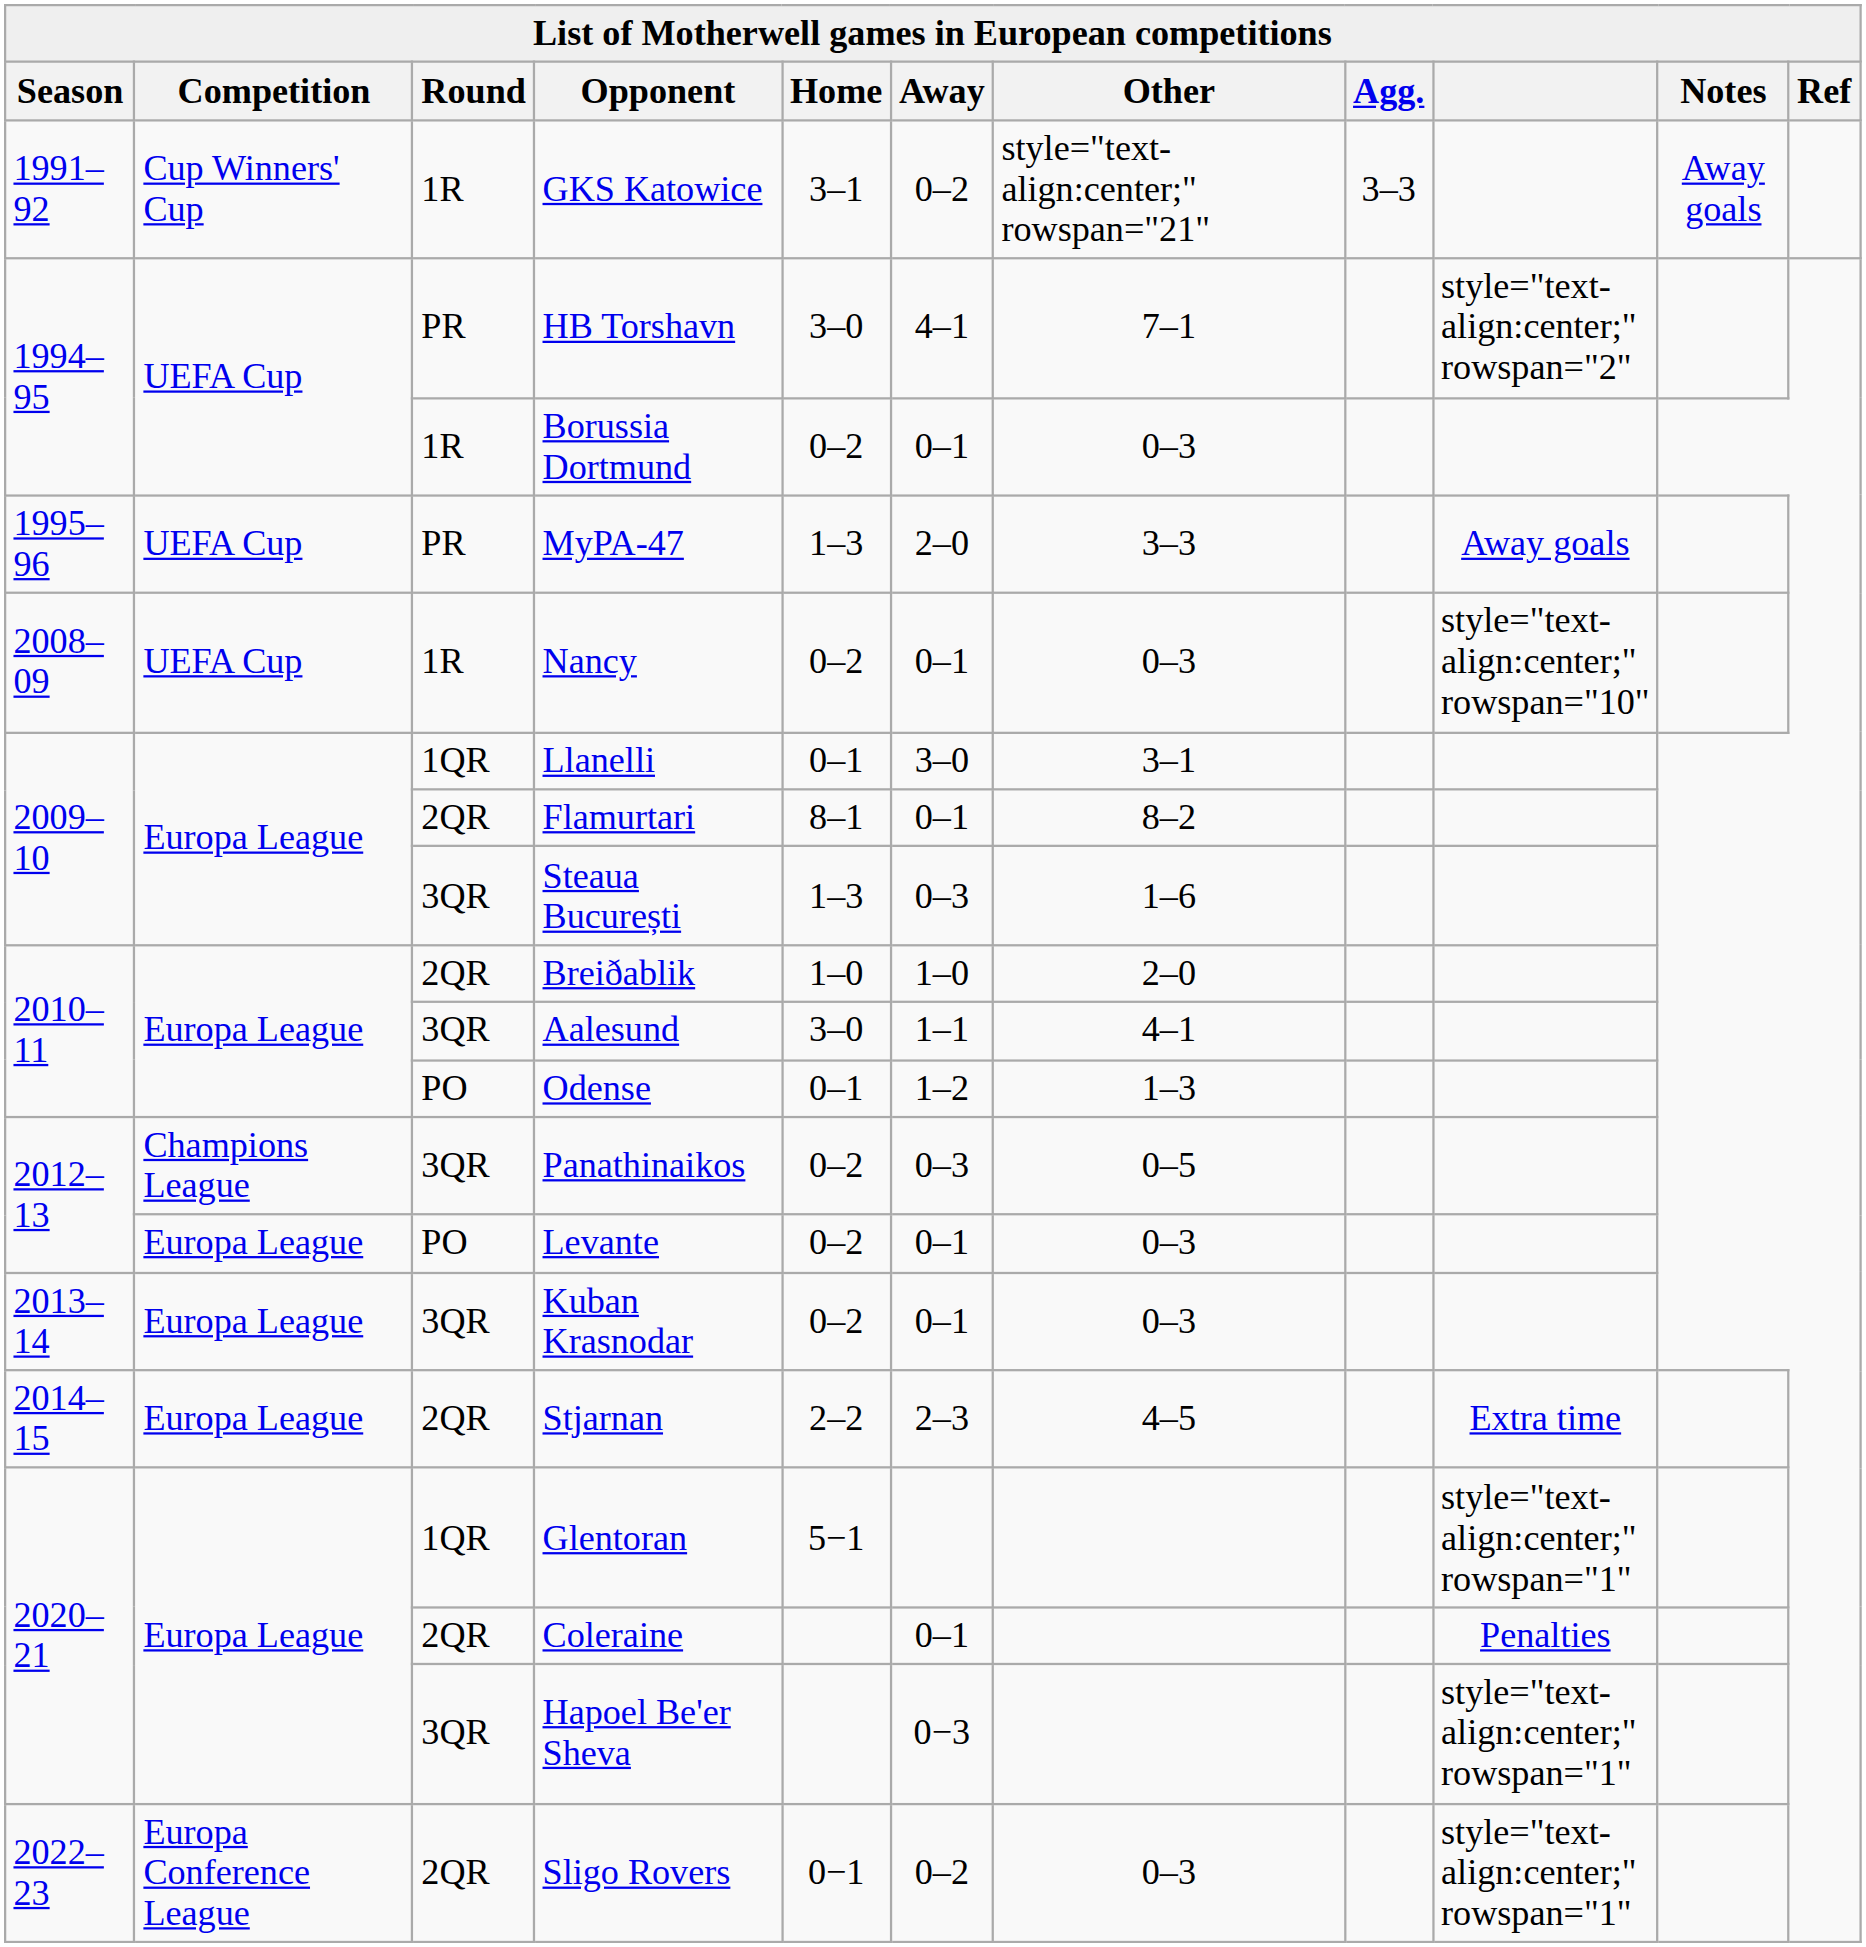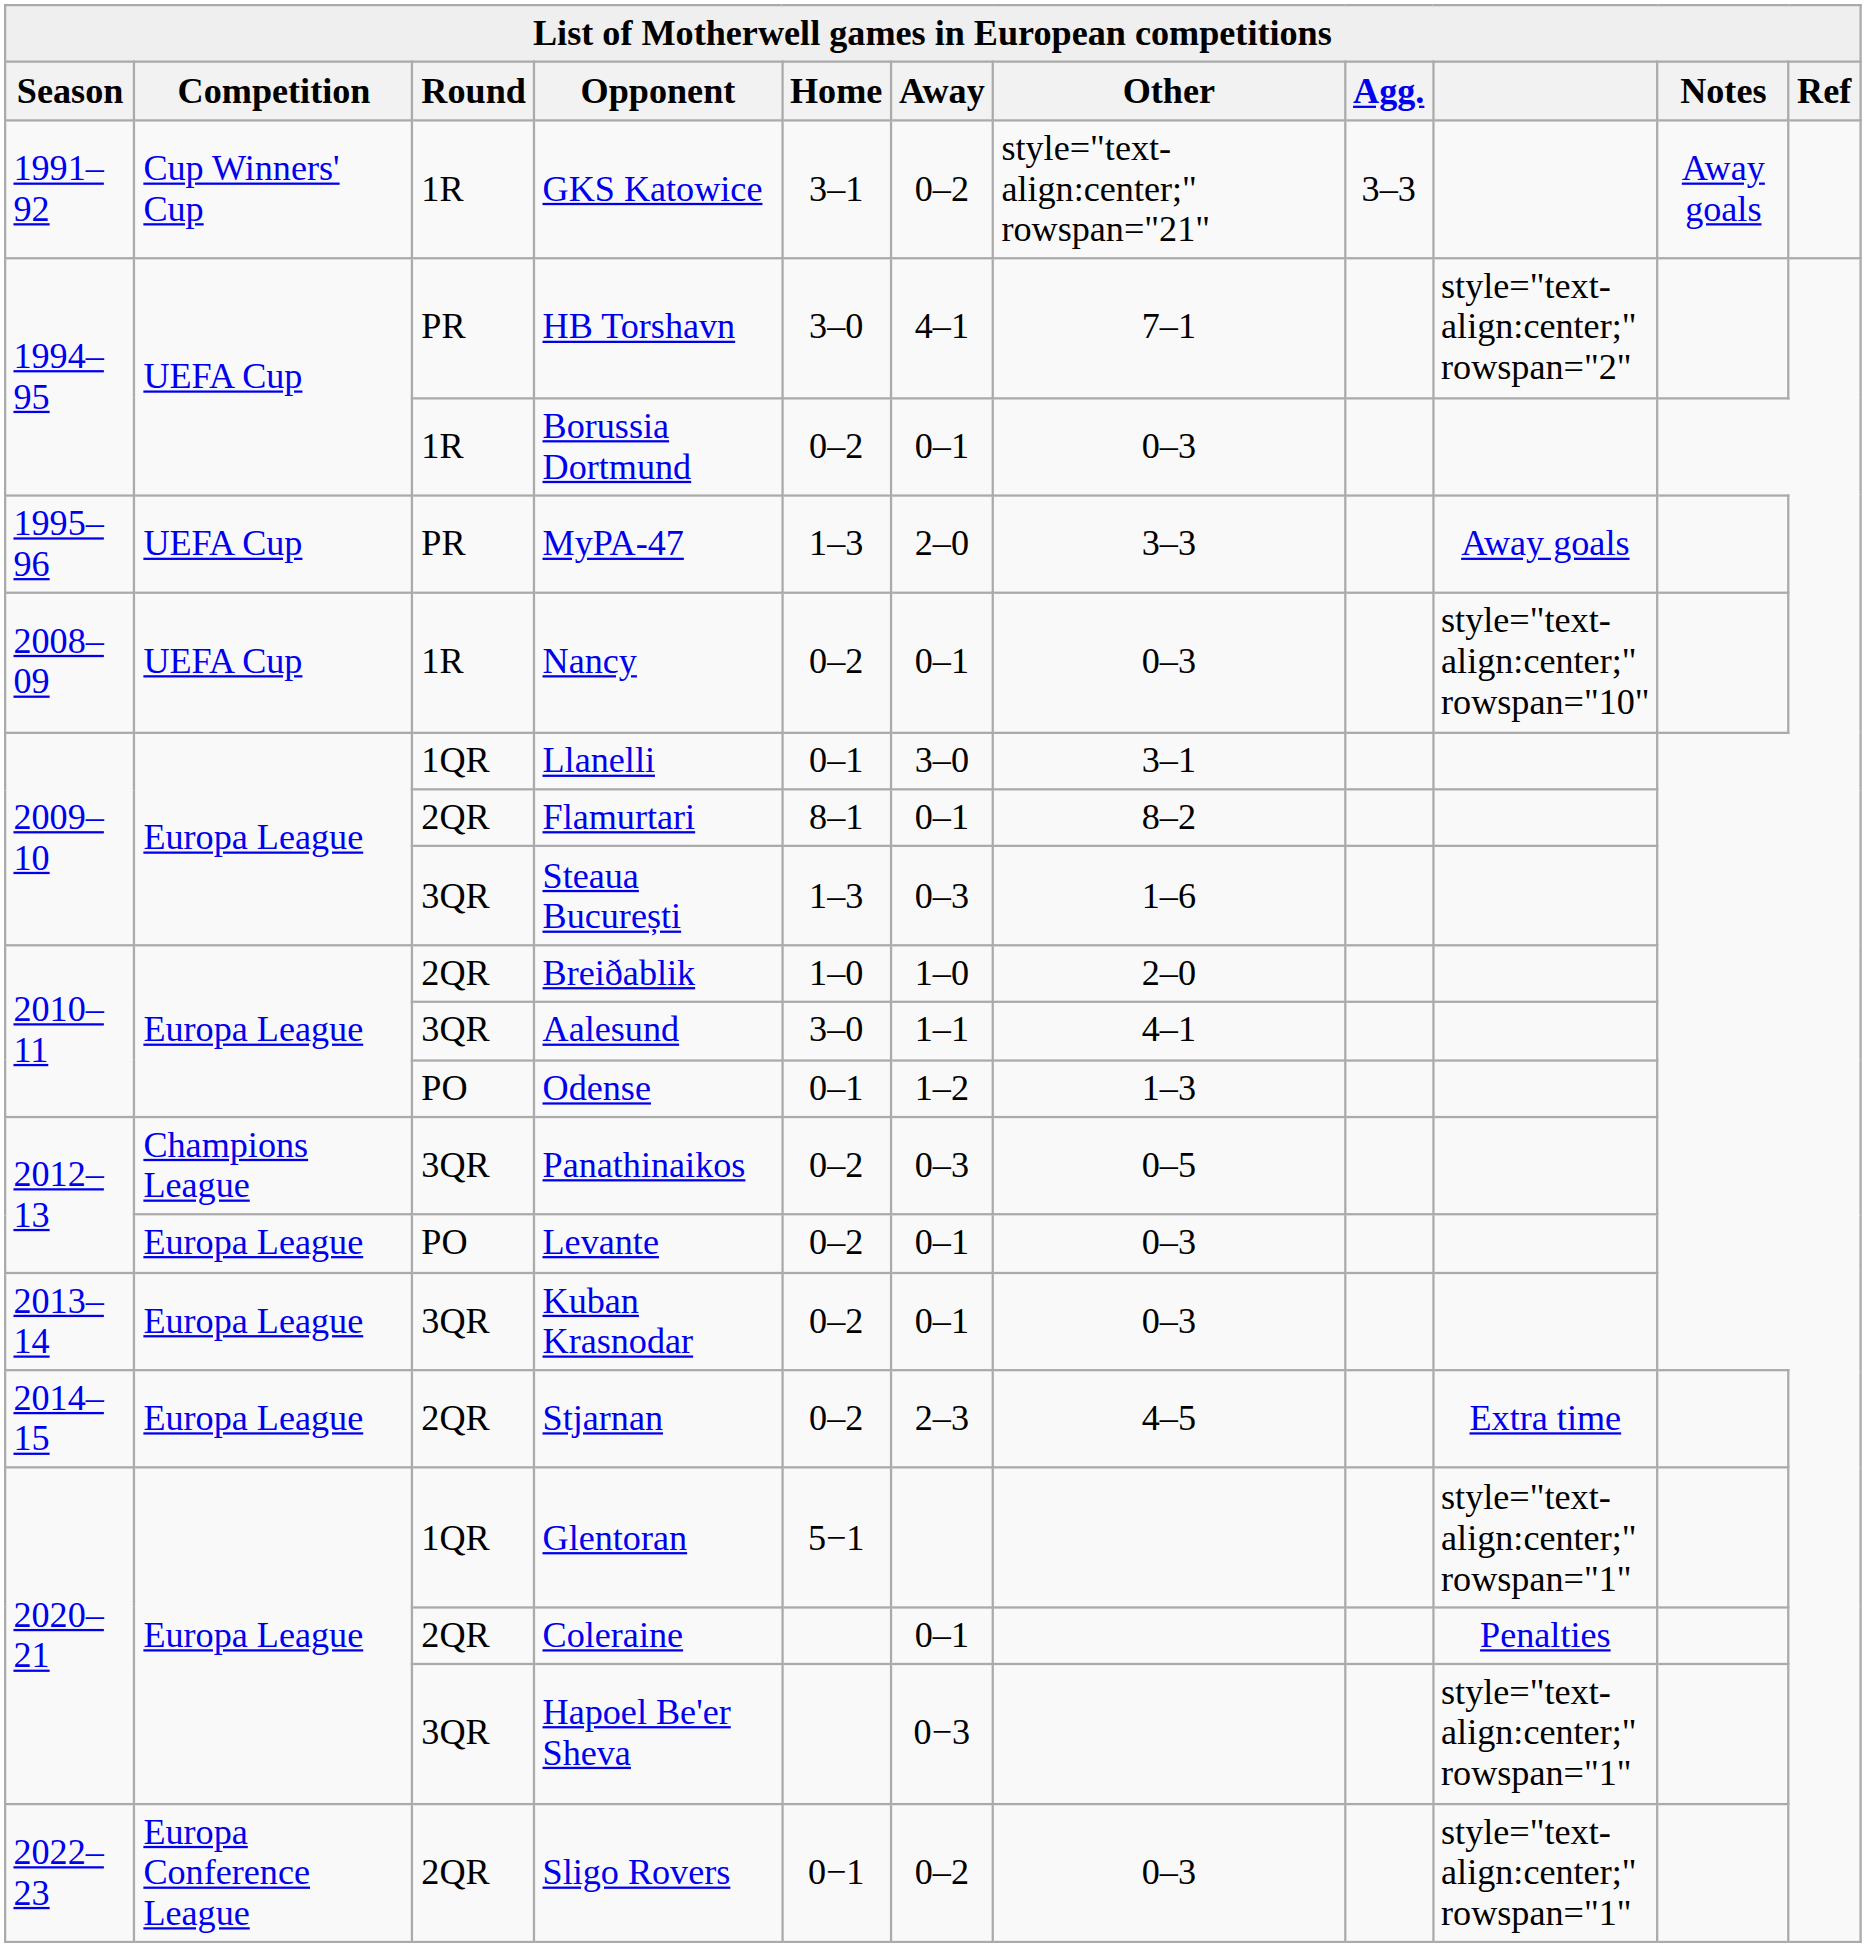(836, 1418) 2–2 -> (836, 1418) 0–2
